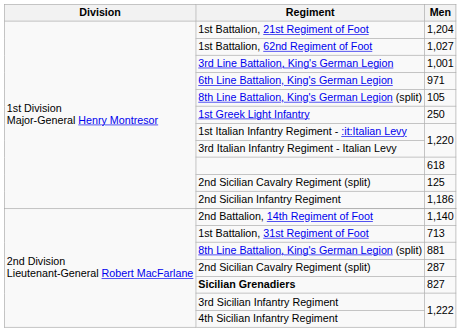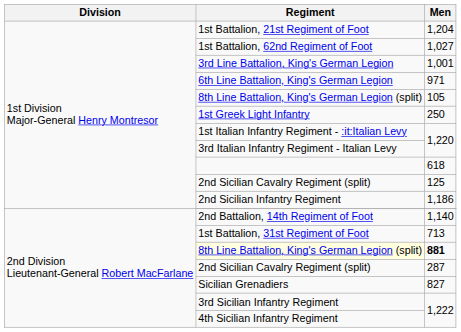(310, 251) no background -> (310, 251) lightyellow background
(436, 251) normal -> (436, 251) bold
(247, 285) bold -> (243, 285) normal
